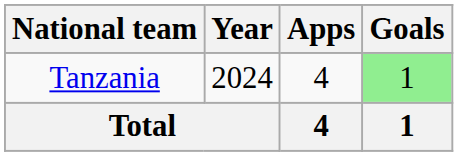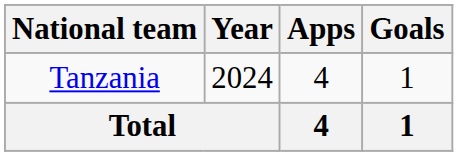(407, 77) lightgreen background -> (407, 77) no background
